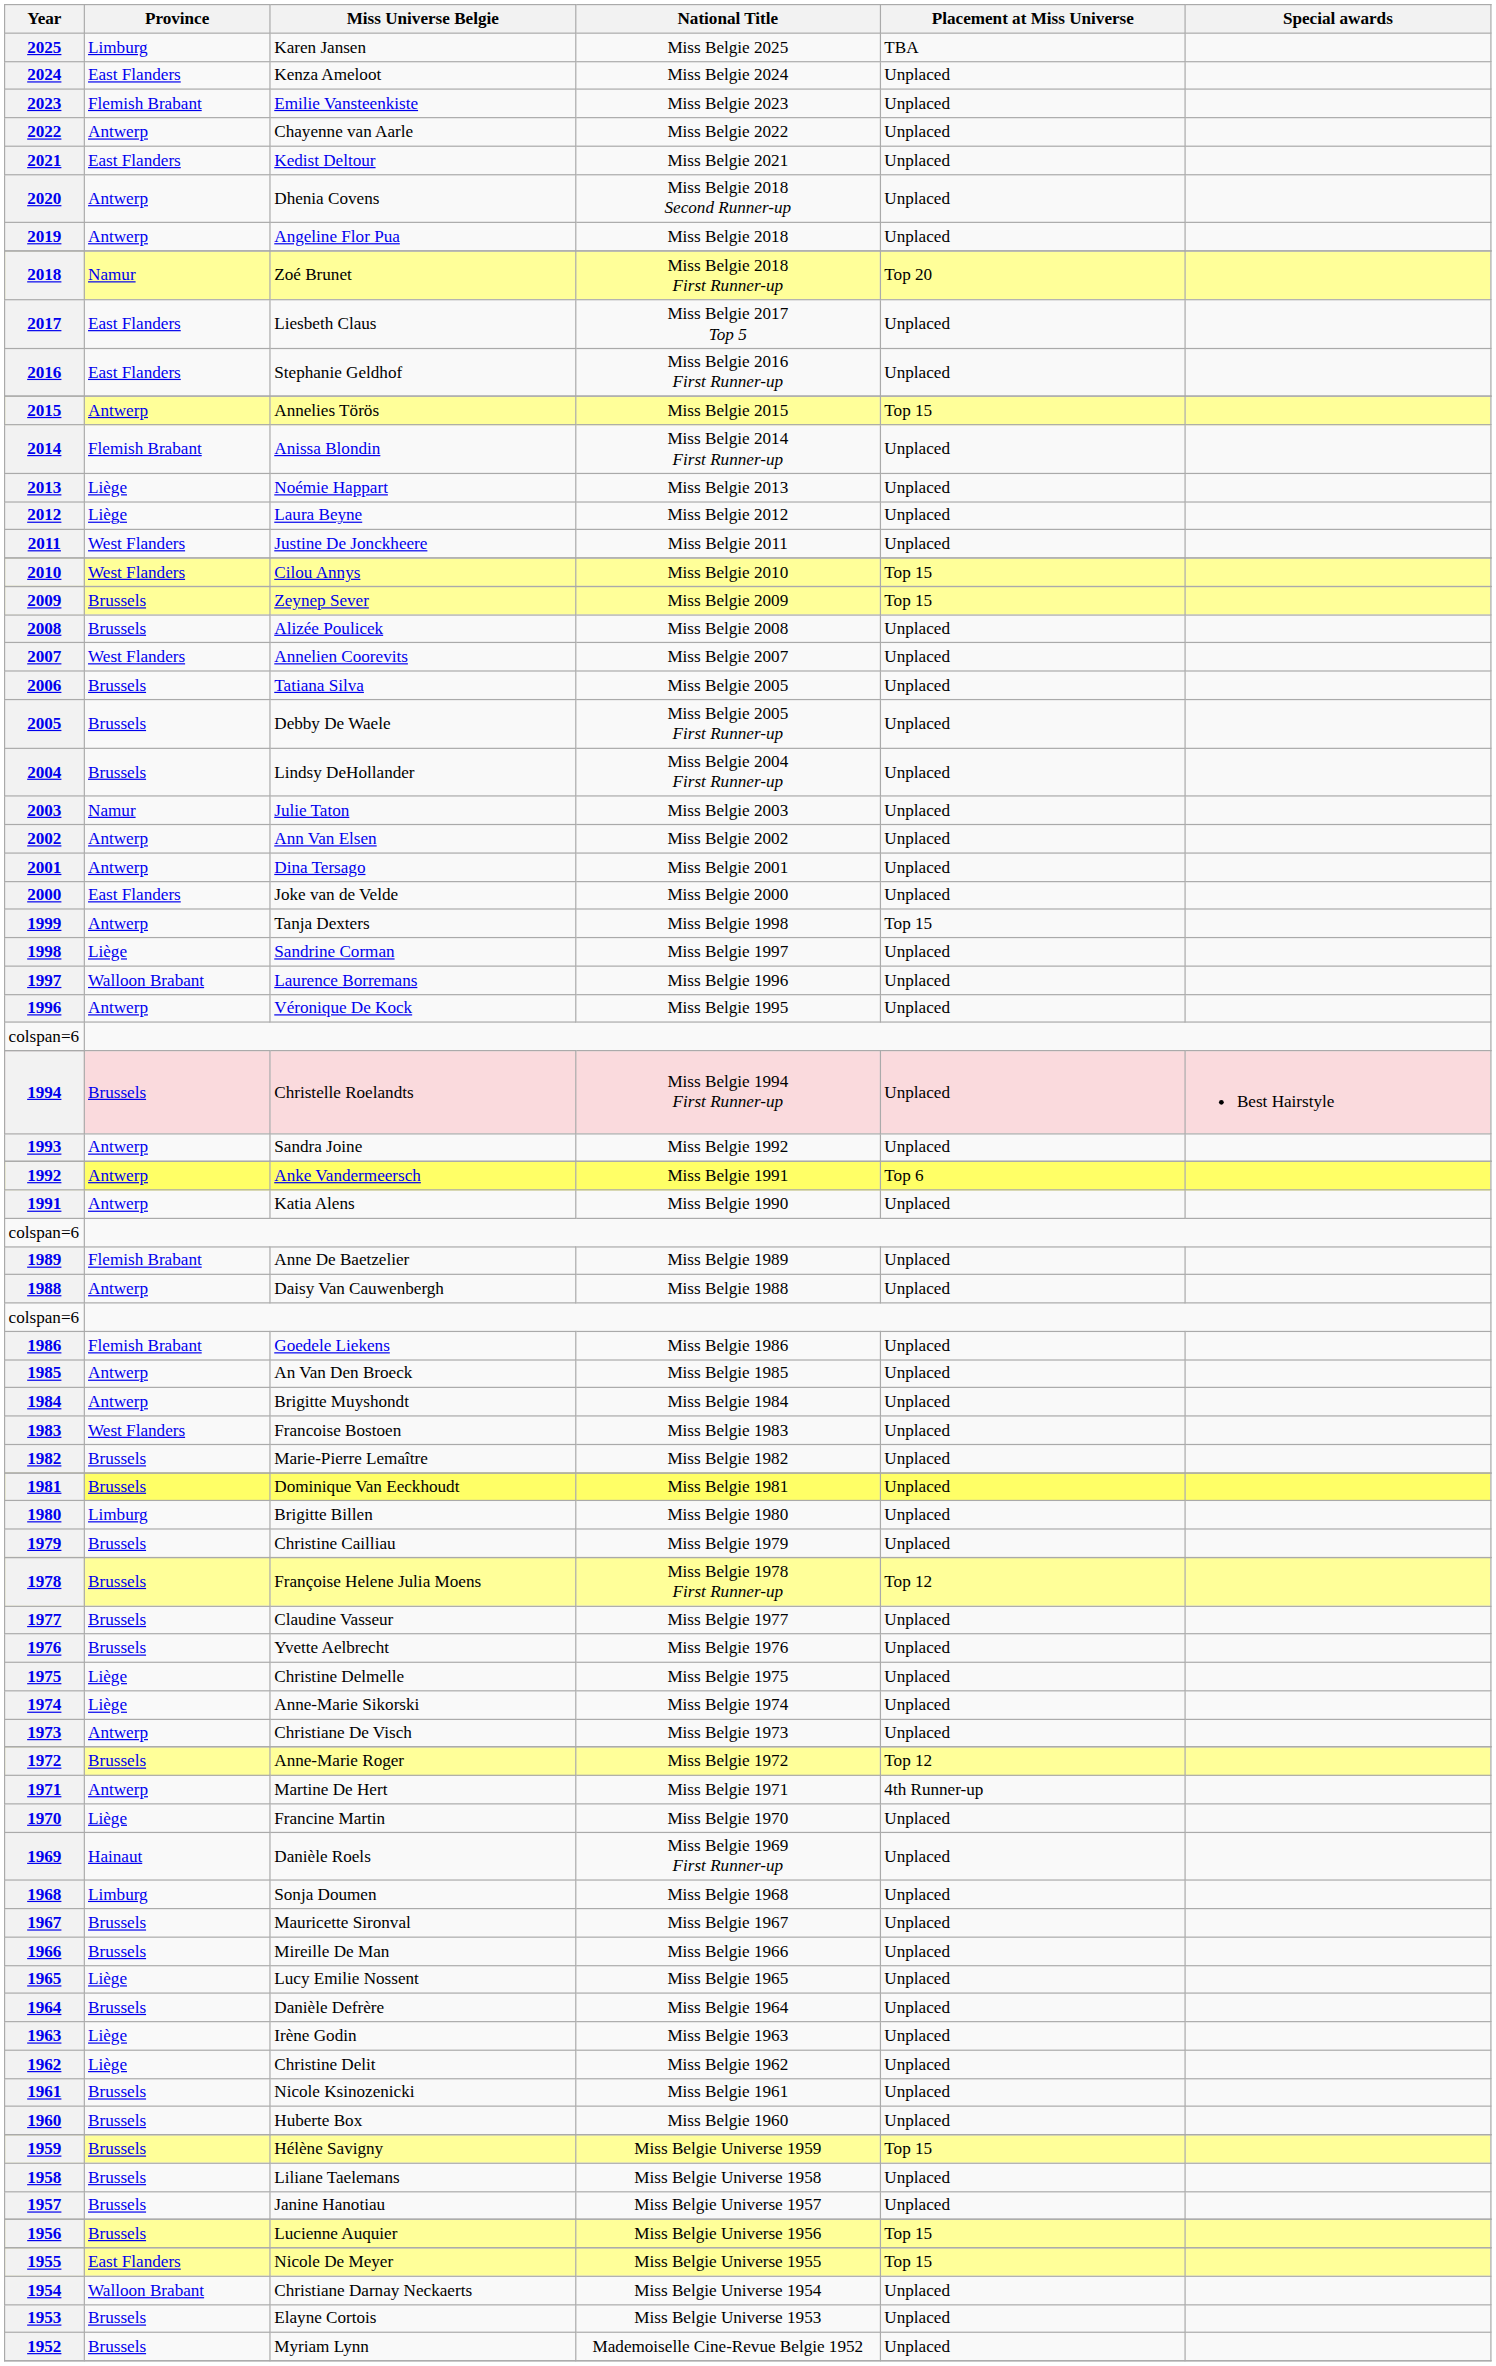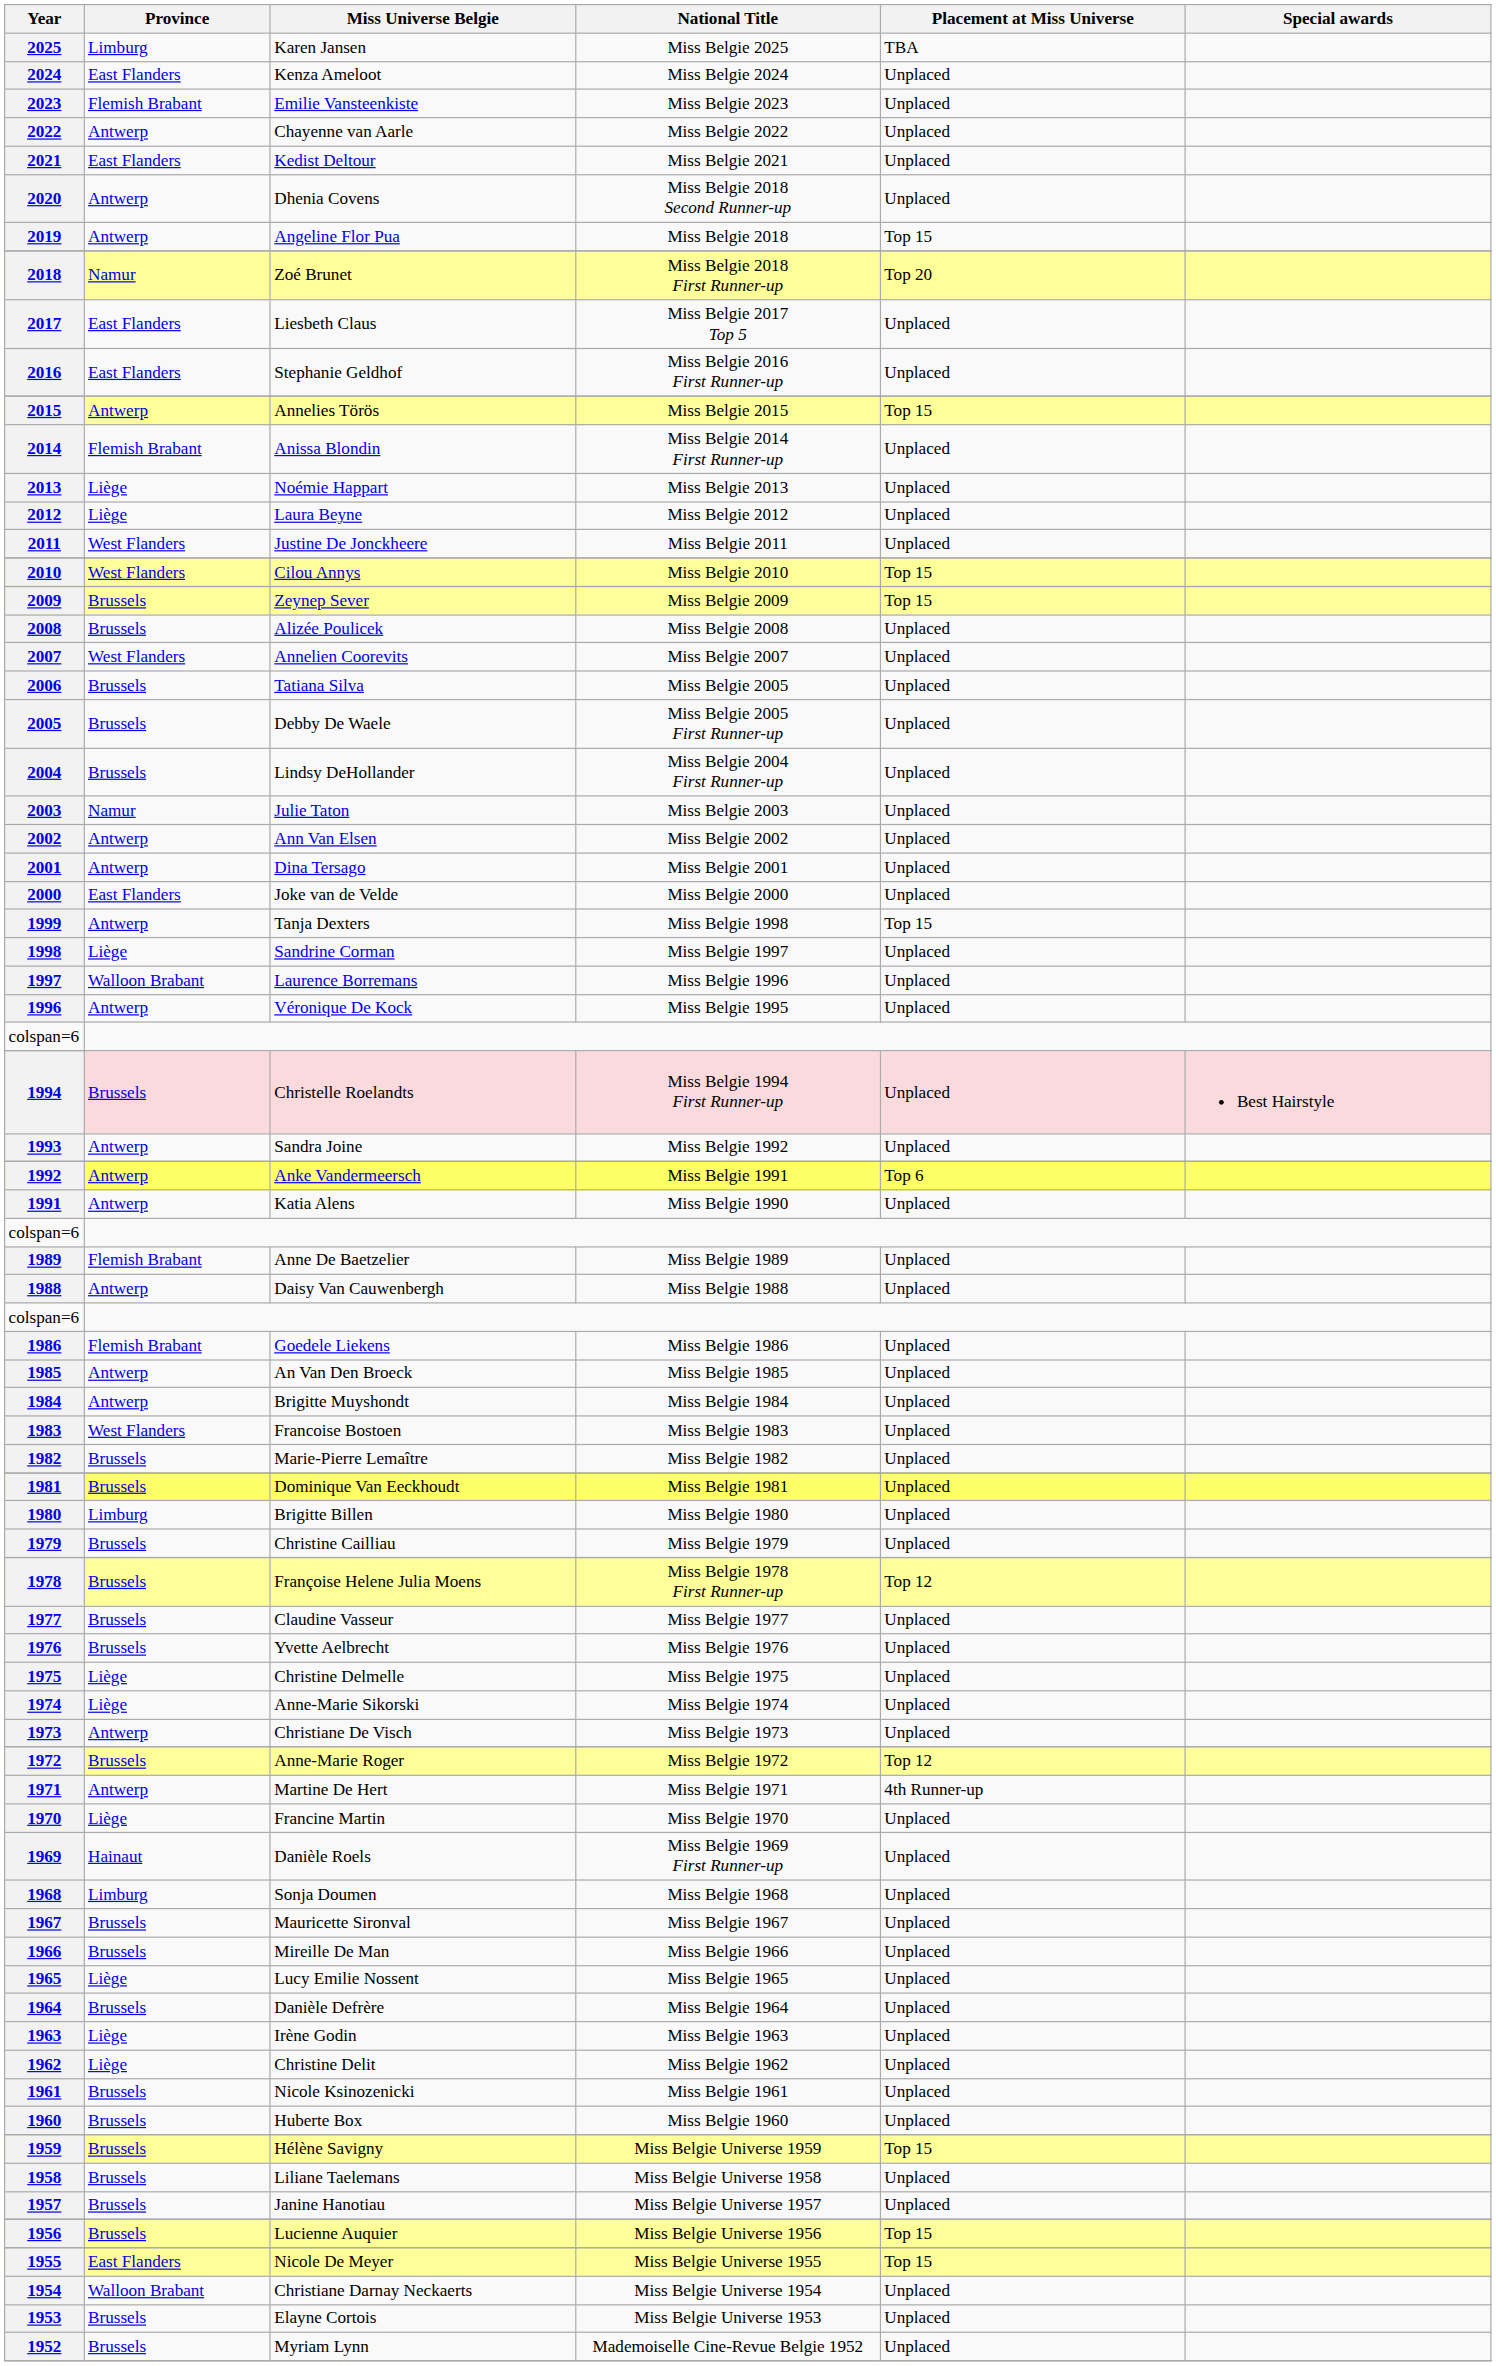(917, 237) Unplaced -> (908, 237) Top 15
